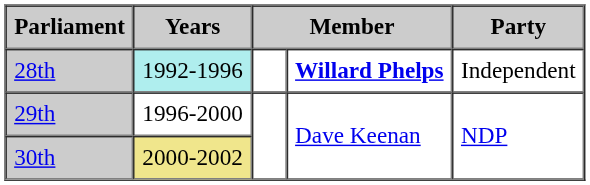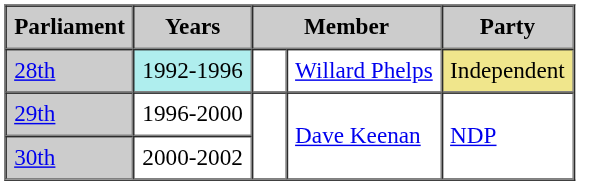(369, 70) bold -> (364, 70) normal
(518, 70) no background -> (507, 70) khaki background
(193, 157) khaki background -> (193, 157) no background
